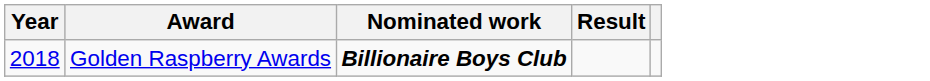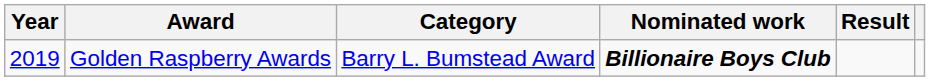+ column: (468, 22)
(35, 57) 2018 -> (35, 57) 2019
